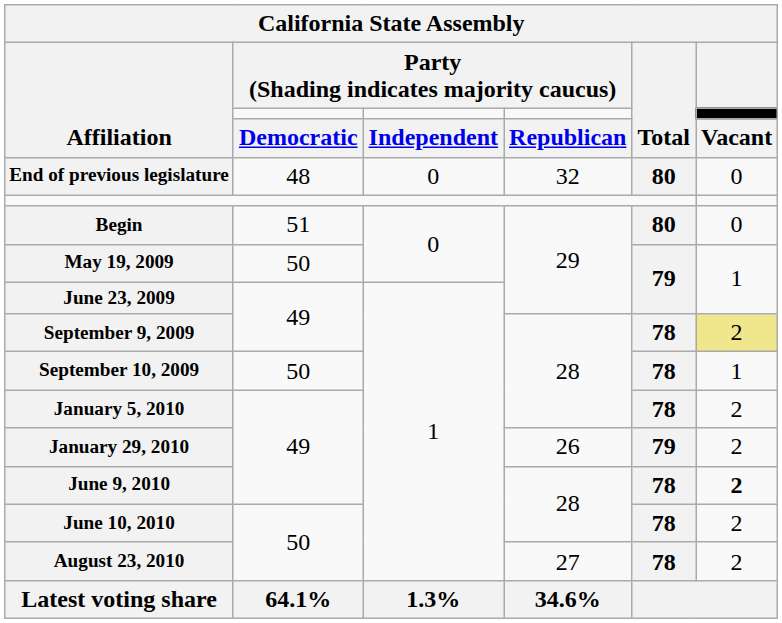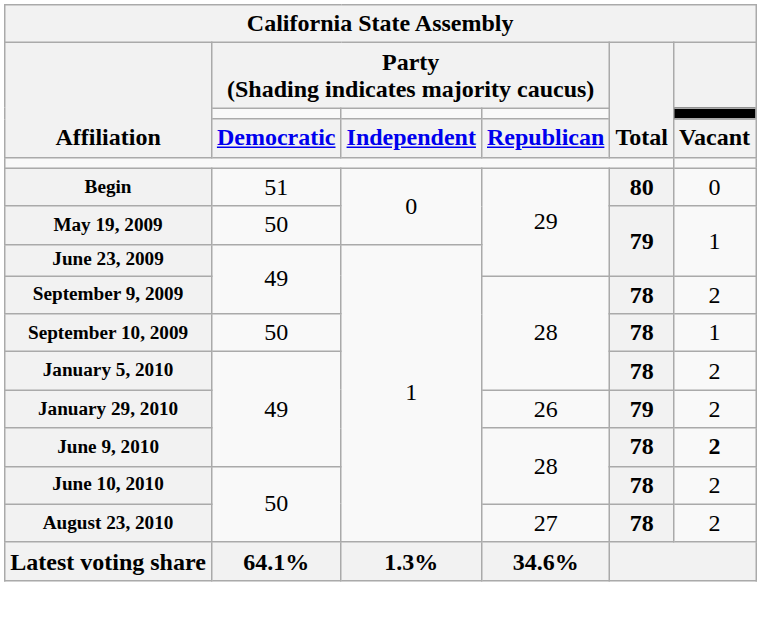- row: (119, 175)
(737, 332) khaki background -> (715, 294) no background
